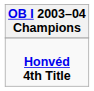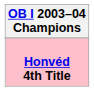(47, 69) no background -> (47, 69) pink background
